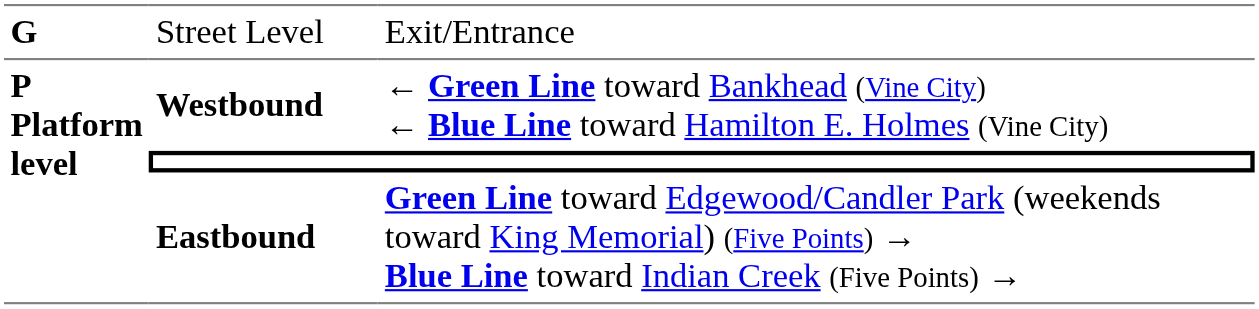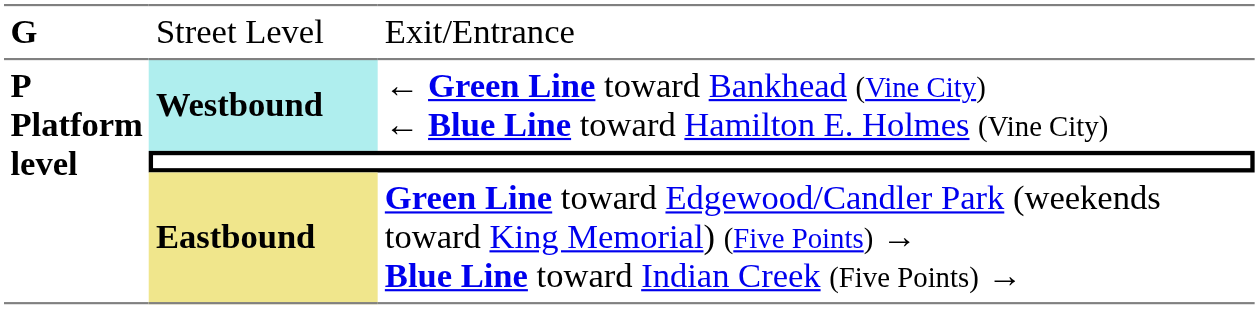(239, 104) no background -> (239, 104) paleturquoise background
(236, 236) no background -> (236, 236) khaki background
